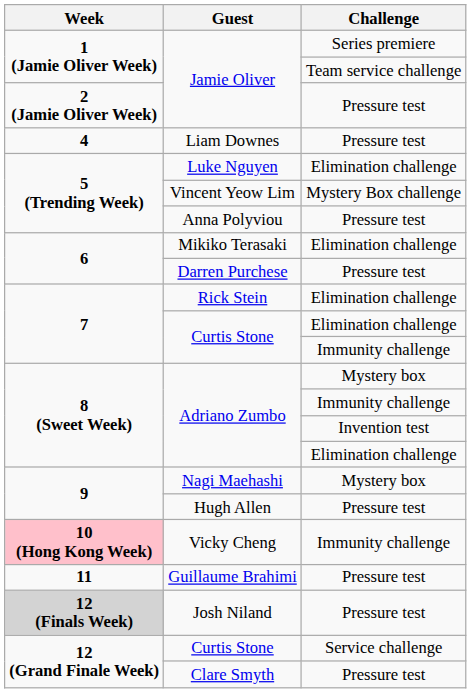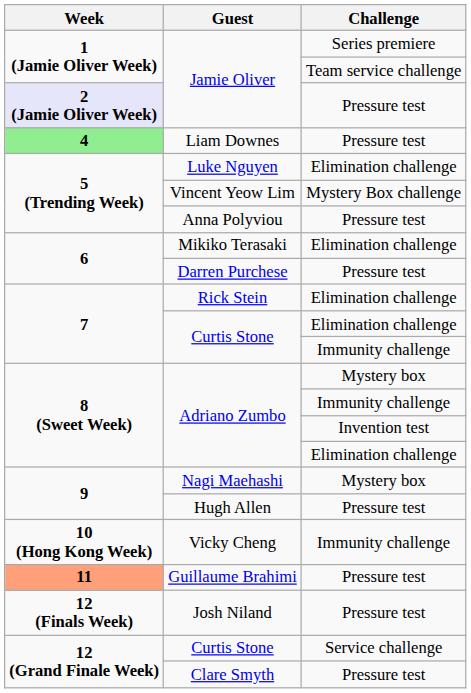(84, 105) no background -> (84, 105) lavender background
(84, 140) no background -> (84, 140) lightgreen background
(84, 542) pink background -> (84, 542) no background
(84, 577) no background -> (84, 577) lightsalmon background
(84, 612) lightgrey background -> (84, 612) no background
